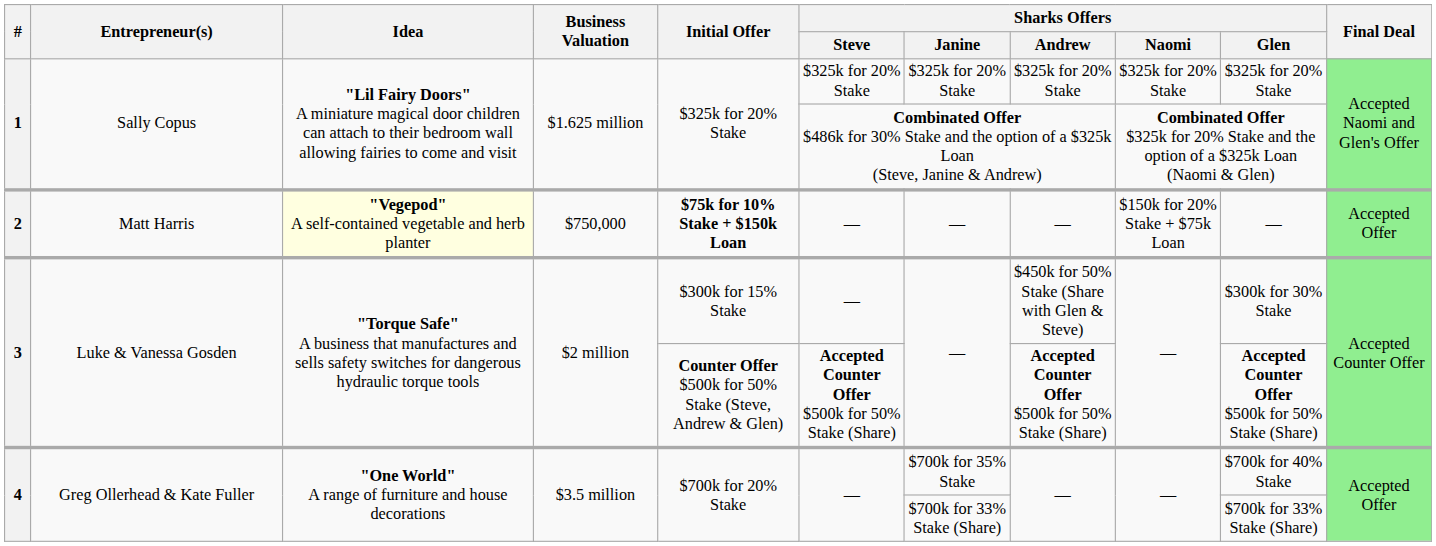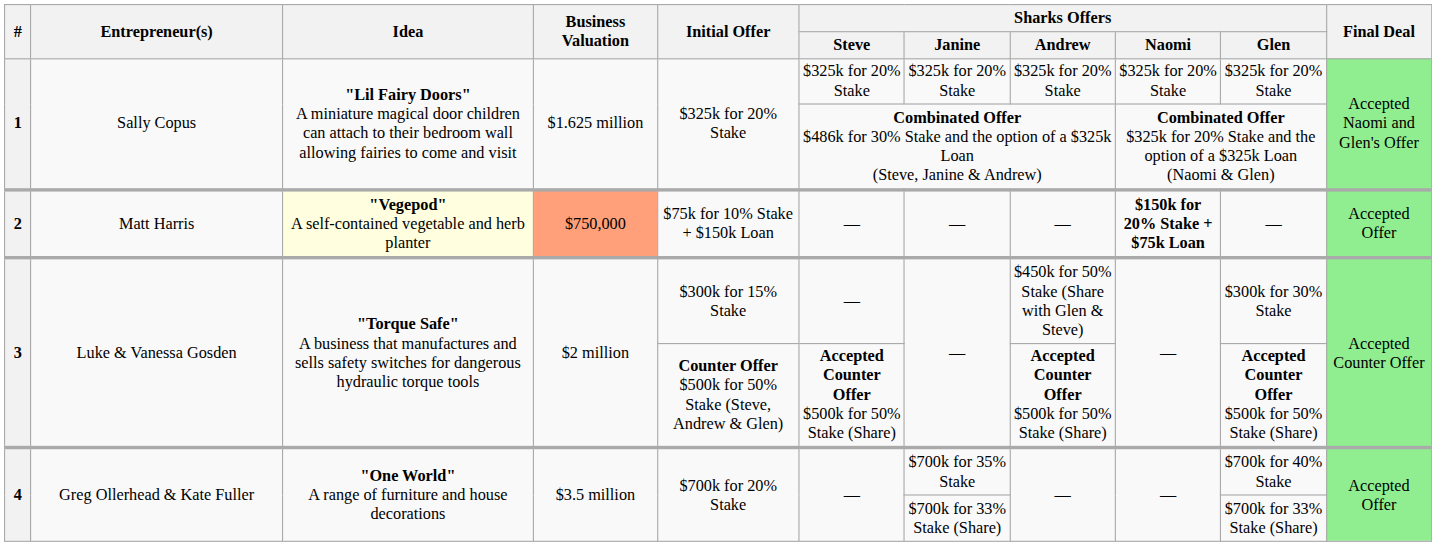(595, 223) no background -> (595, 223) lightsalmon background
(728, 223) bold -> (728, 223) normal
(1168, 223) normal -> (1168, 223) bold
